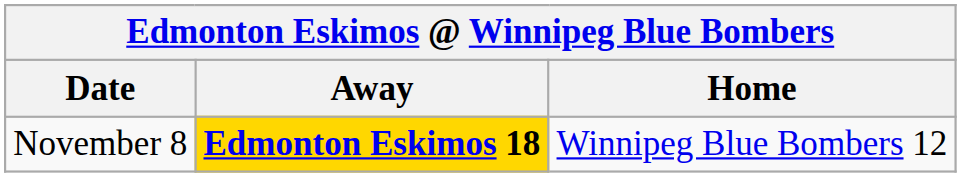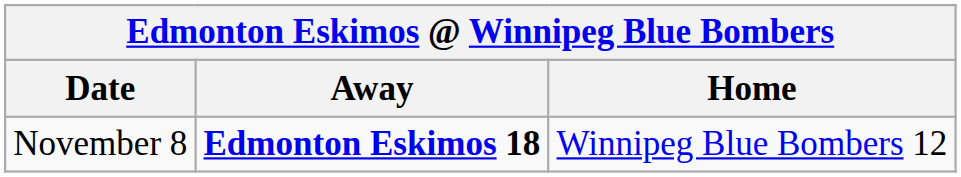(372, 143) gold background -> (372, 143) no background
